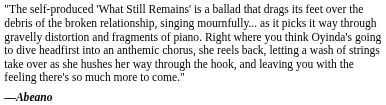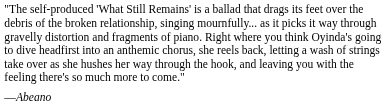(28, 97) bold -> (28, 97) normal
